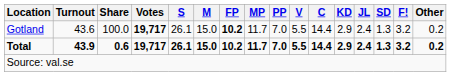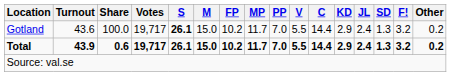(150, 29) bold -> (150, 29) normal
(181, 29) normal -> (181, 29) bold
(232, 29) bold -> (232, 29) normal
